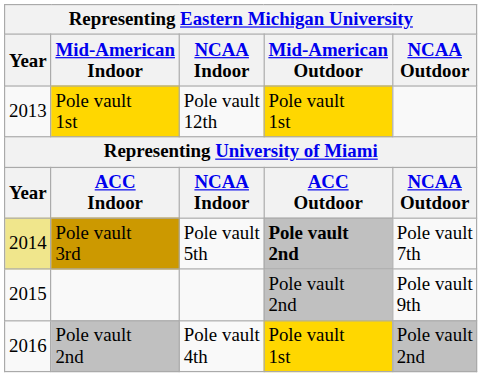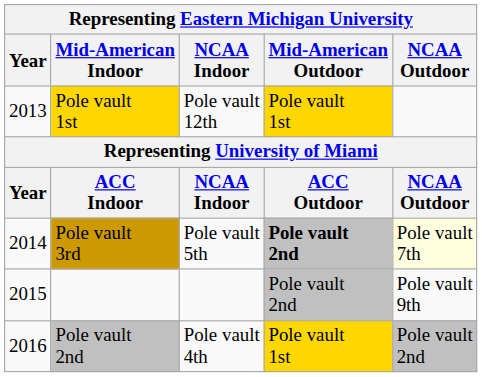(28, 243) khaki background -> (28, 243) no background
(435, 243) no background -> (435, 243) lightyellow background
